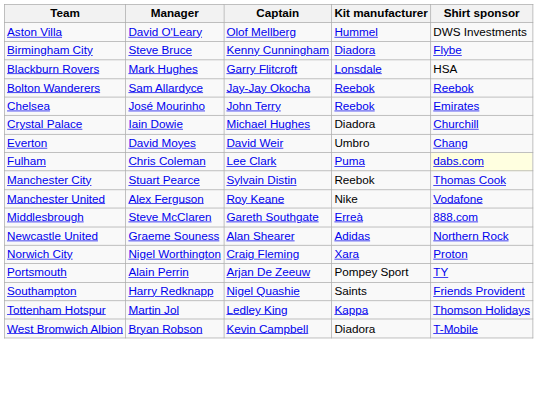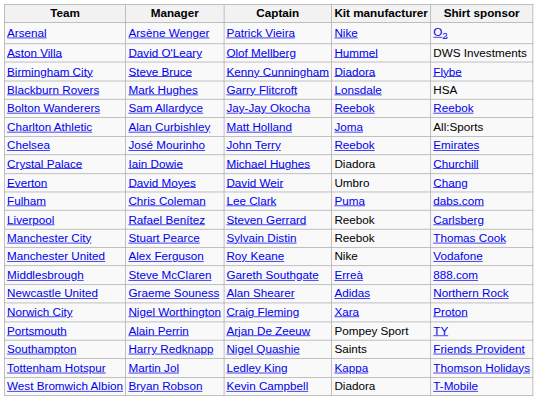+ row: (27, 33)
+ row: (50, 127)
(459, 161) lightyellow background -> (459, 201) no background
+ row: (31, 219)
